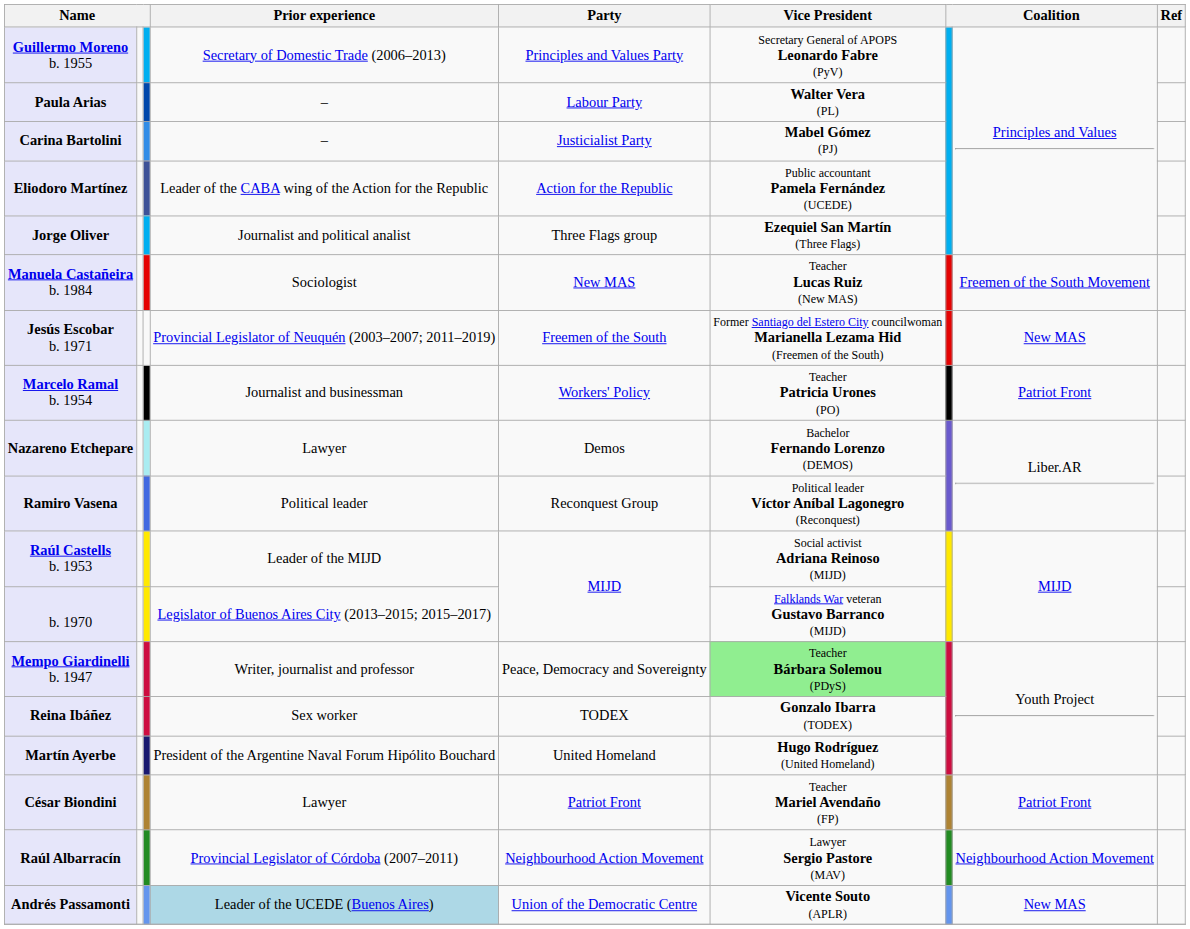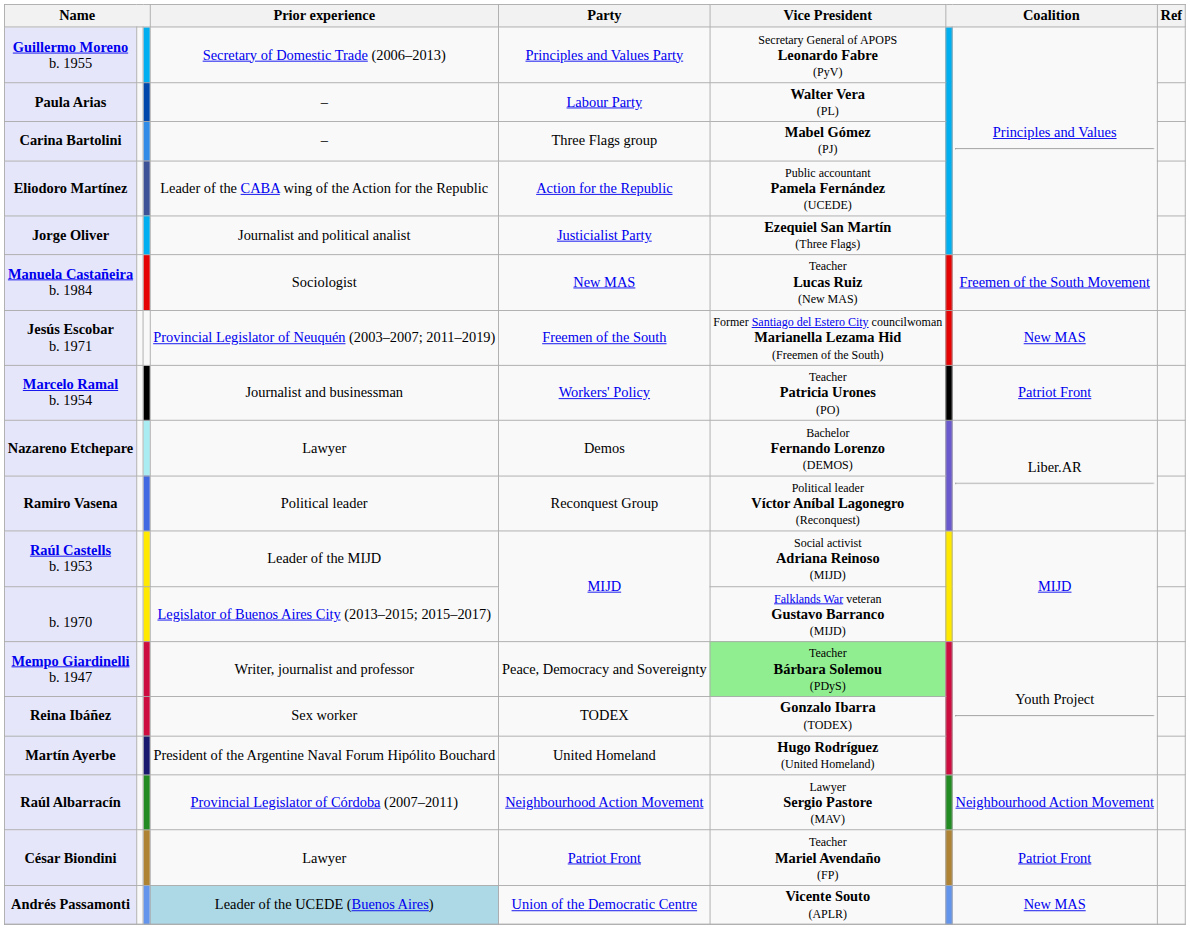(604, 141) Justicialist Party -> (604, 141) Three Flags group
(604, 235) Three Flags group -> (604, 235) Justicialist Party
rows swapped: (70, 802) <-> (70, 857)
